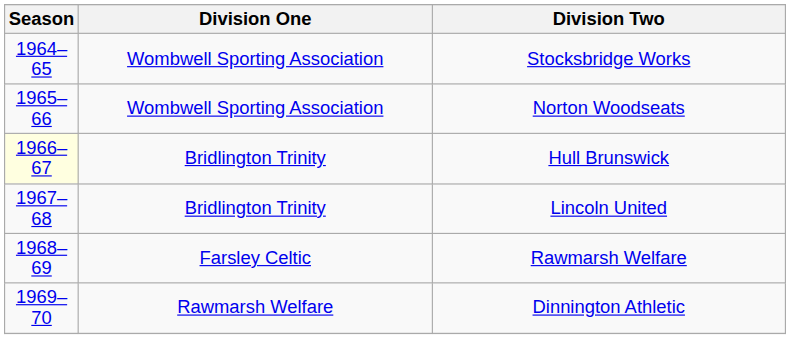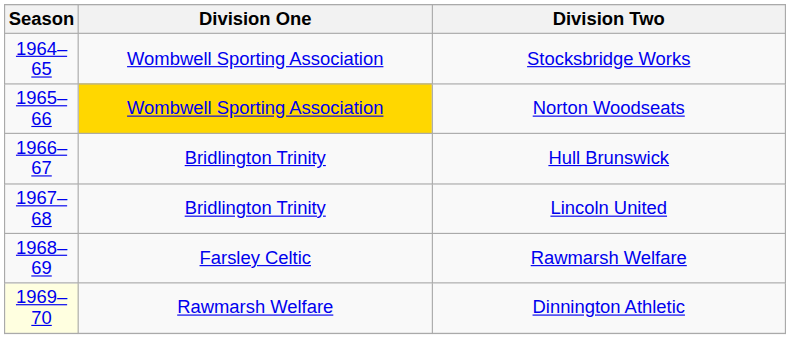(255, 108) no background -> (255, 108) gold background
(42, 158) lightyellow background -> (42, 158) no background
(42, 308) no background -> (42, 308) lightyellow background
